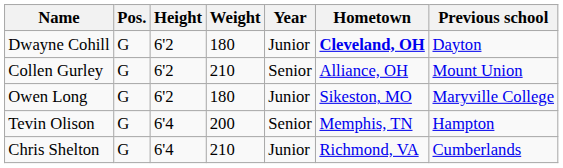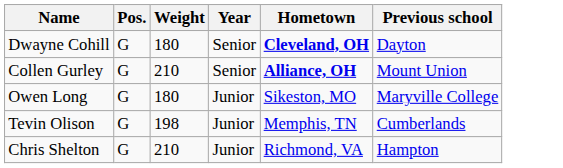- column: (178, 17)
(289, 44) Junior -> (234, 44) Senior
(364, 70) normal -> (310, 70) bold
(222, 123) 200 -> (167, 123) 198
(290, 123) Senior -> (233, 123) Junior
(463, 123) Hampton -> (421, 123) Cumberlands
(477, 149) Cumberlands -> (408, 149) Hampton
